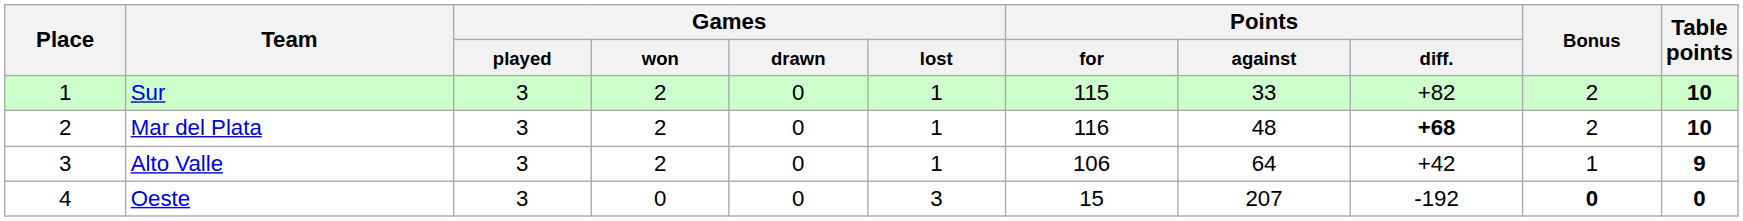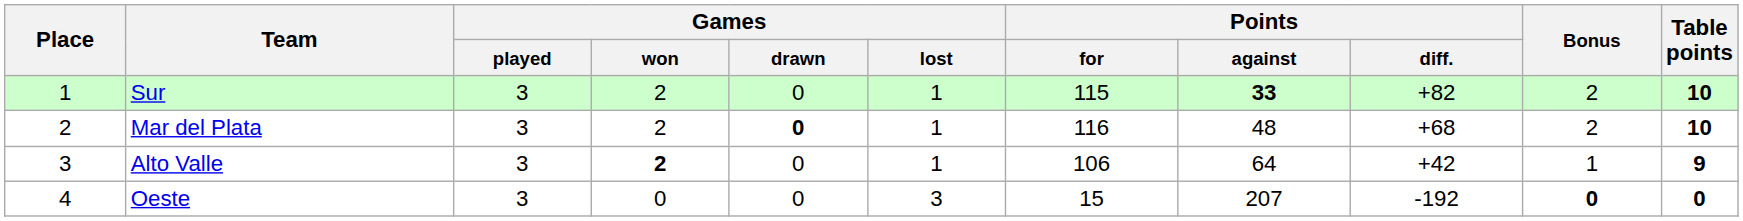(1264, 92) normal -> (1264, 92) bold
(798, 127) normal -> (798, 127) bold
(1437, 127) bold -> (1437, 127) normal
(660, 163) normal -> (660, 163) bold
